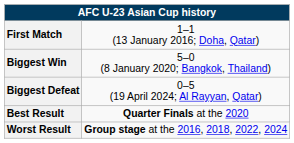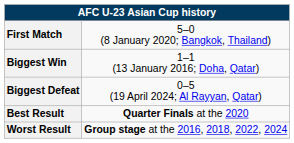(186, 35) 1–1 (13 January 2016; Doha, Qatar) -> (186, 35) 5–0 (8 January 2020; Bangkok, Thailand)
(186, 63) 5–0 (8 January 2020; Bangkok, Thailand) -> (186, 63) 1–1 (13 January 2016; Doha, Qatar)
